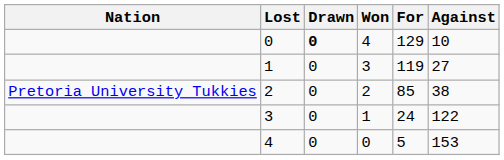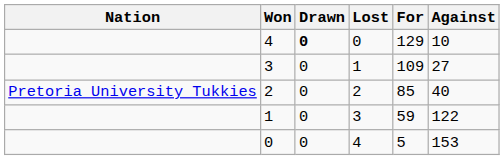columns swapped: (375, 17) <-> (283, 17)
(410, 67) 119 -> (410, 67) 109
(441, 92) 38 -> (441, 92) 40
(406, 117) 24 -> (406, 117) 59
